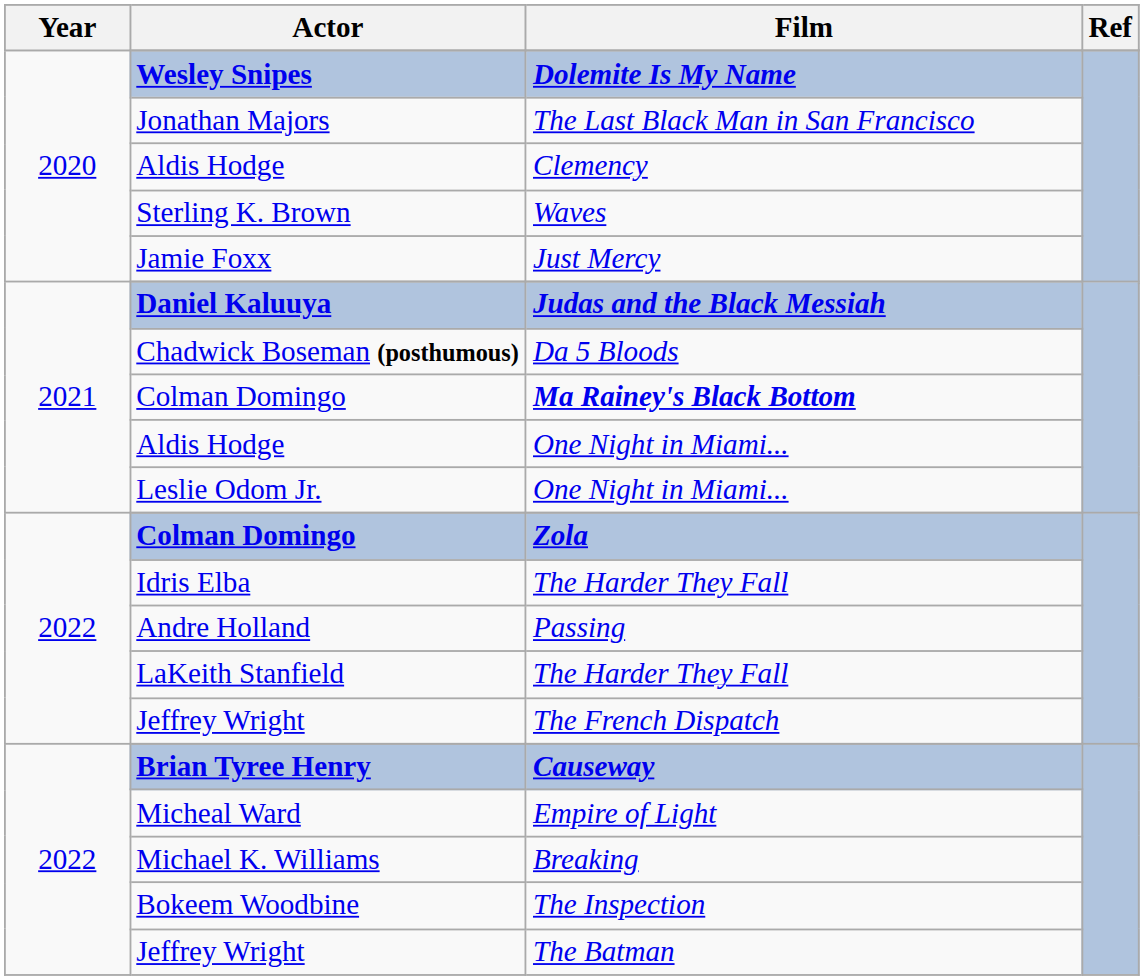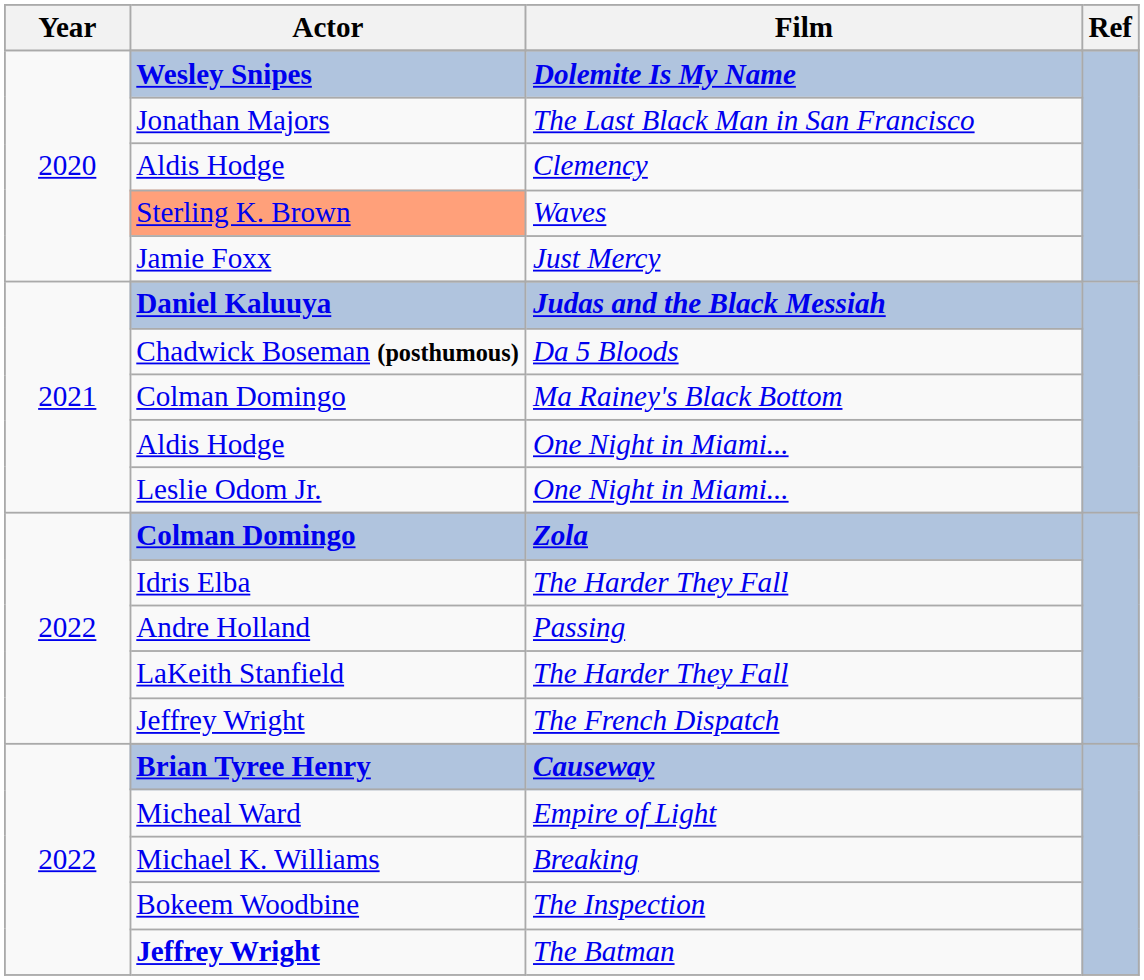(243, 212) no background -> (243, 212) lightsalmon background
(694, 397) bold -> (688, 397) normal
(220, 951) normal -> (228, 951) bold
